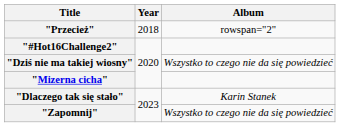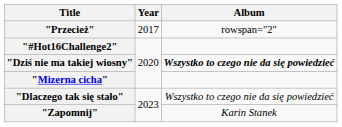(148, 29) 2018 -> (148, 29) 2017
(248, 63) normal -> (249, 63) bold
(248, 96) Karin Stanek -> (249, 96) Wszystko to czego nie da się powiedzieć
(248, 113) Wszystko to czego nie da się powiedzieć -> (249, 113) Karin Stanek
